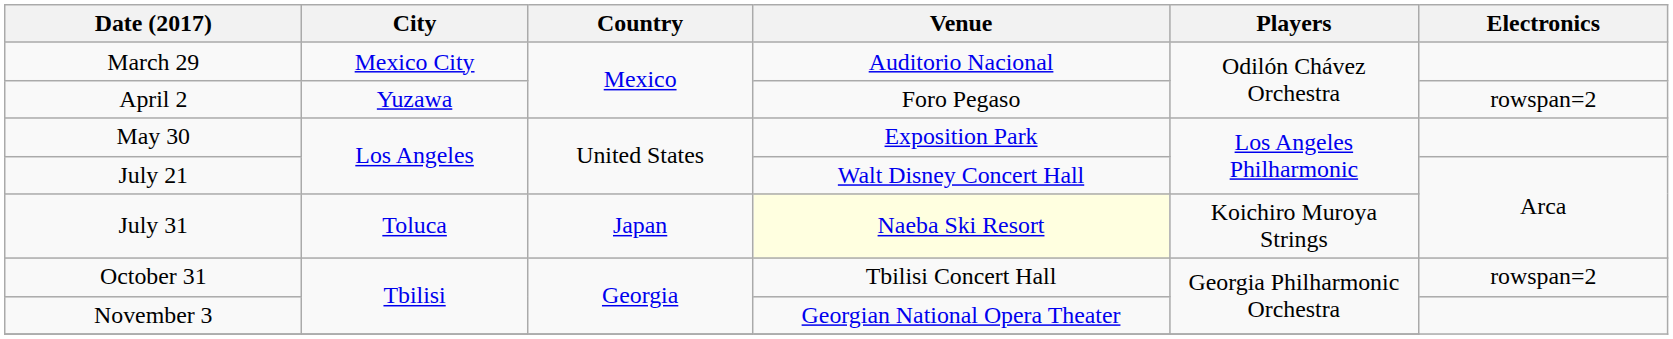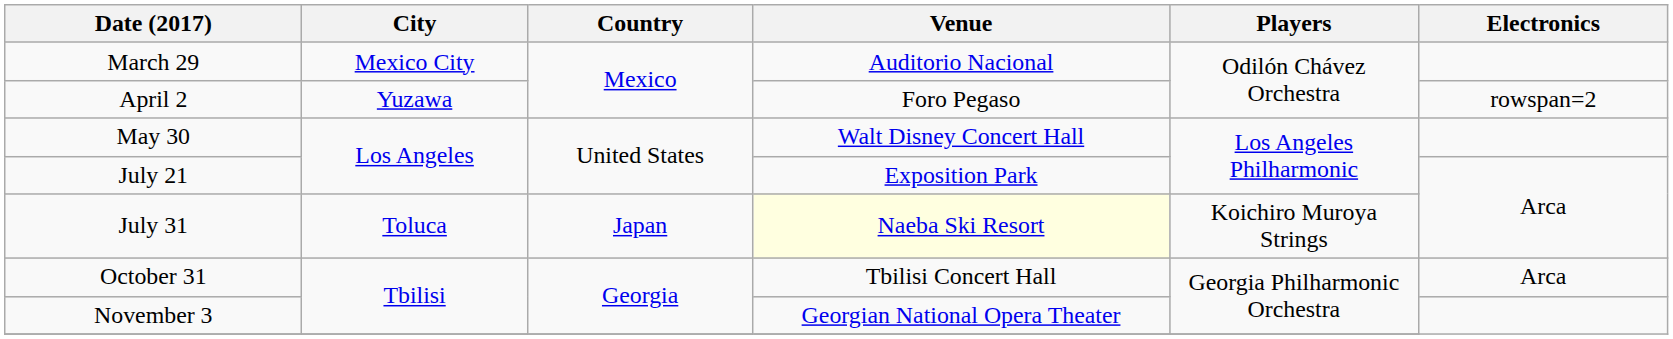(961, 136) Exposition Park -> (961, 136) Walt Disney Concert Hall
(961, 174) Walt Disney Concert Hall -> (961, 174) Exposition Park
(1543, 277) rowspan=2 -> (1543, 277) Arca
